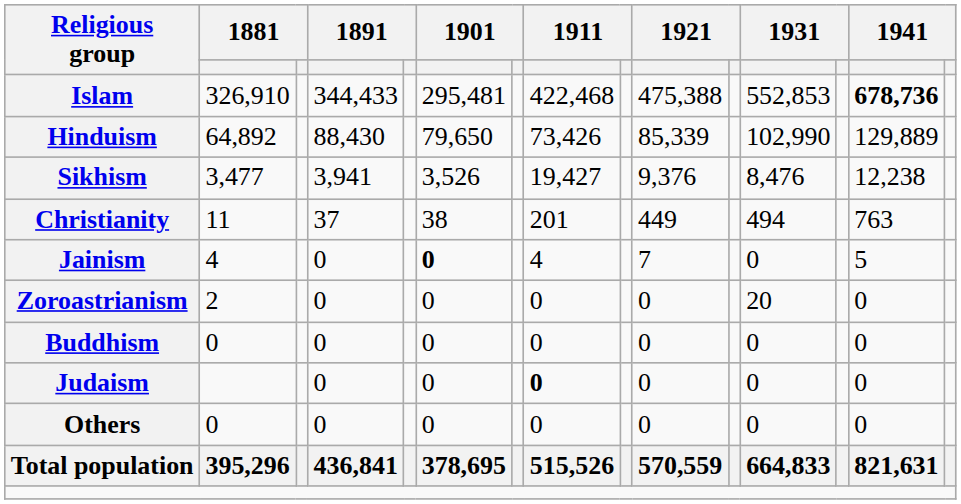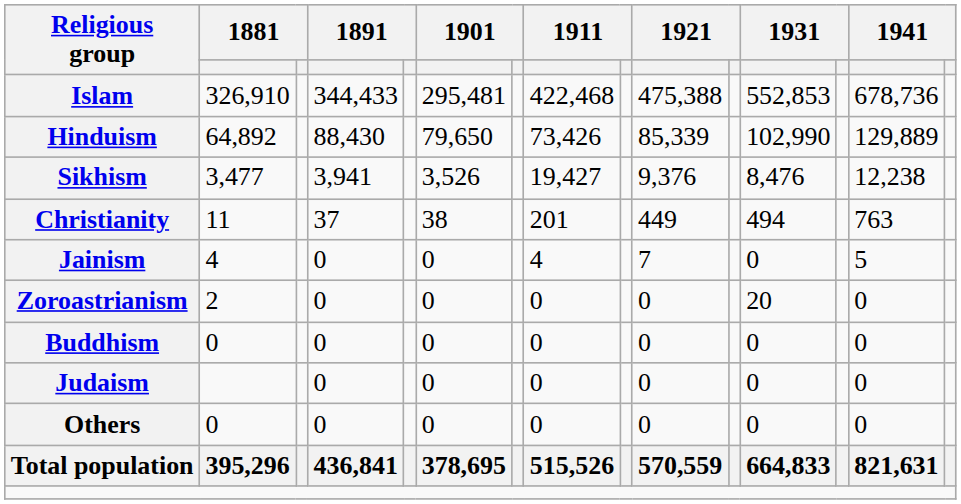(896, 95) bold -> (896, 95) normal
(428, 259) bold -> (428, 259) normal
(536, 383) bold -> (536, 383) normal
